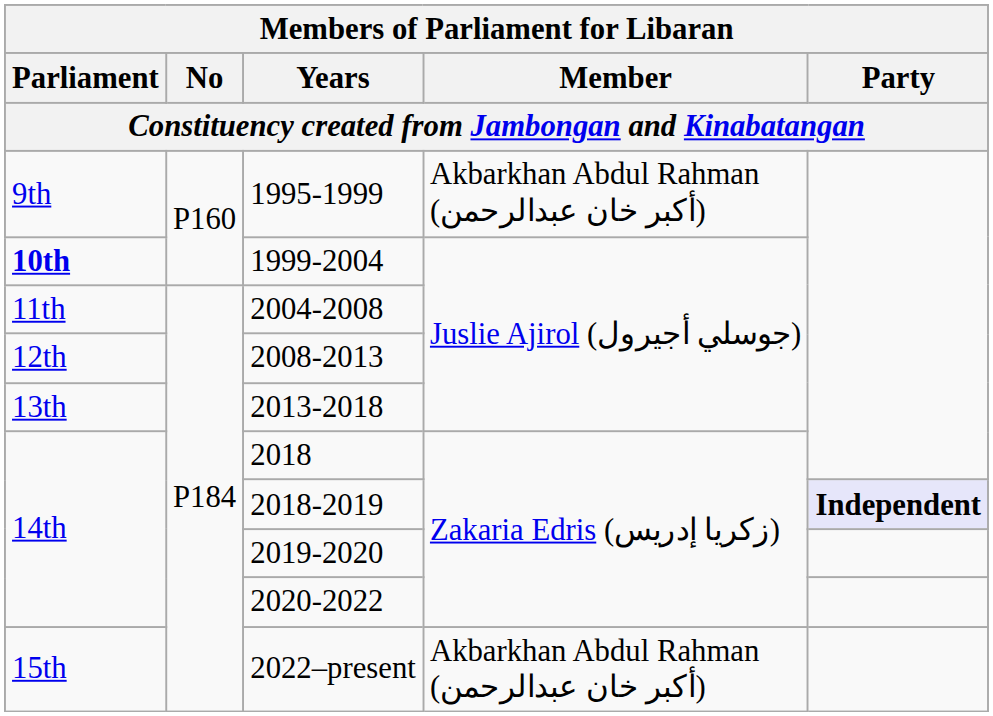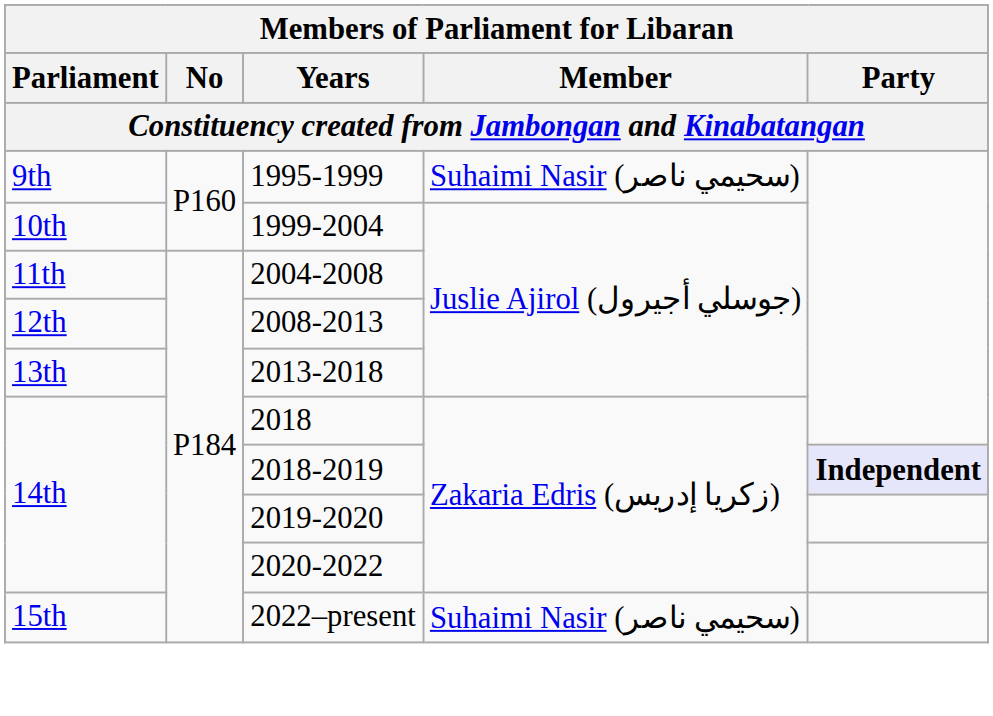(595, 193) Akbarkhan Abdul Rahman (أكبر خان عبدالرحمن) -> (615, 176) Suhaimi Nasir (سحيمي ناصر)
(41, 260) bold -> (39, 225) normal
(595, 668) Akbarkhan Abdul Rahman (أكبر خان عبدالرحمن) -> (615, 617) Suhaimi Nasir (سحيمي ناصر)
